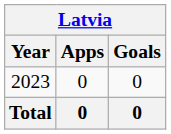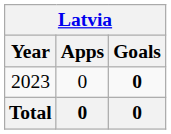(137, 81) normal -> (137, 81) bold
